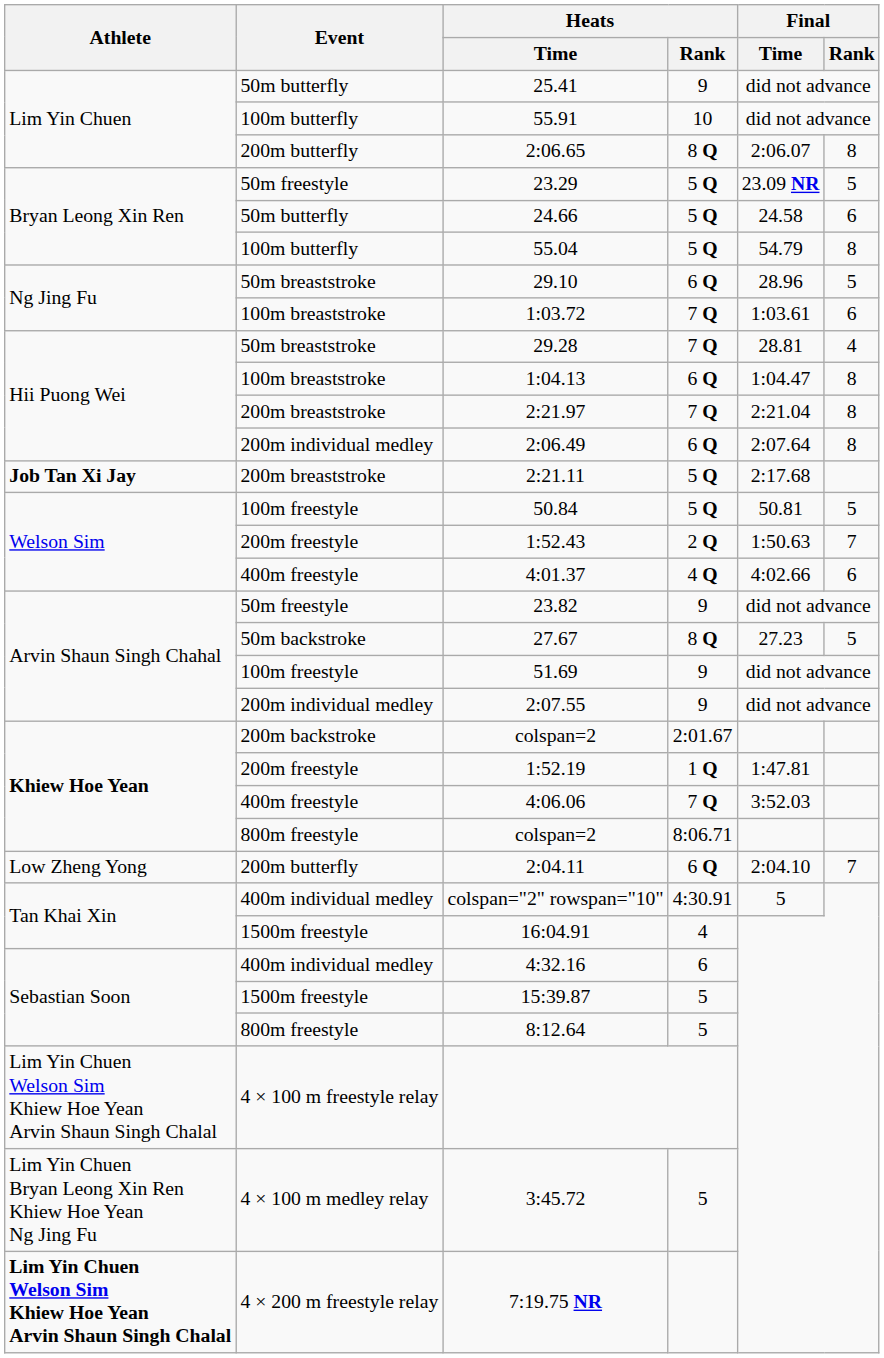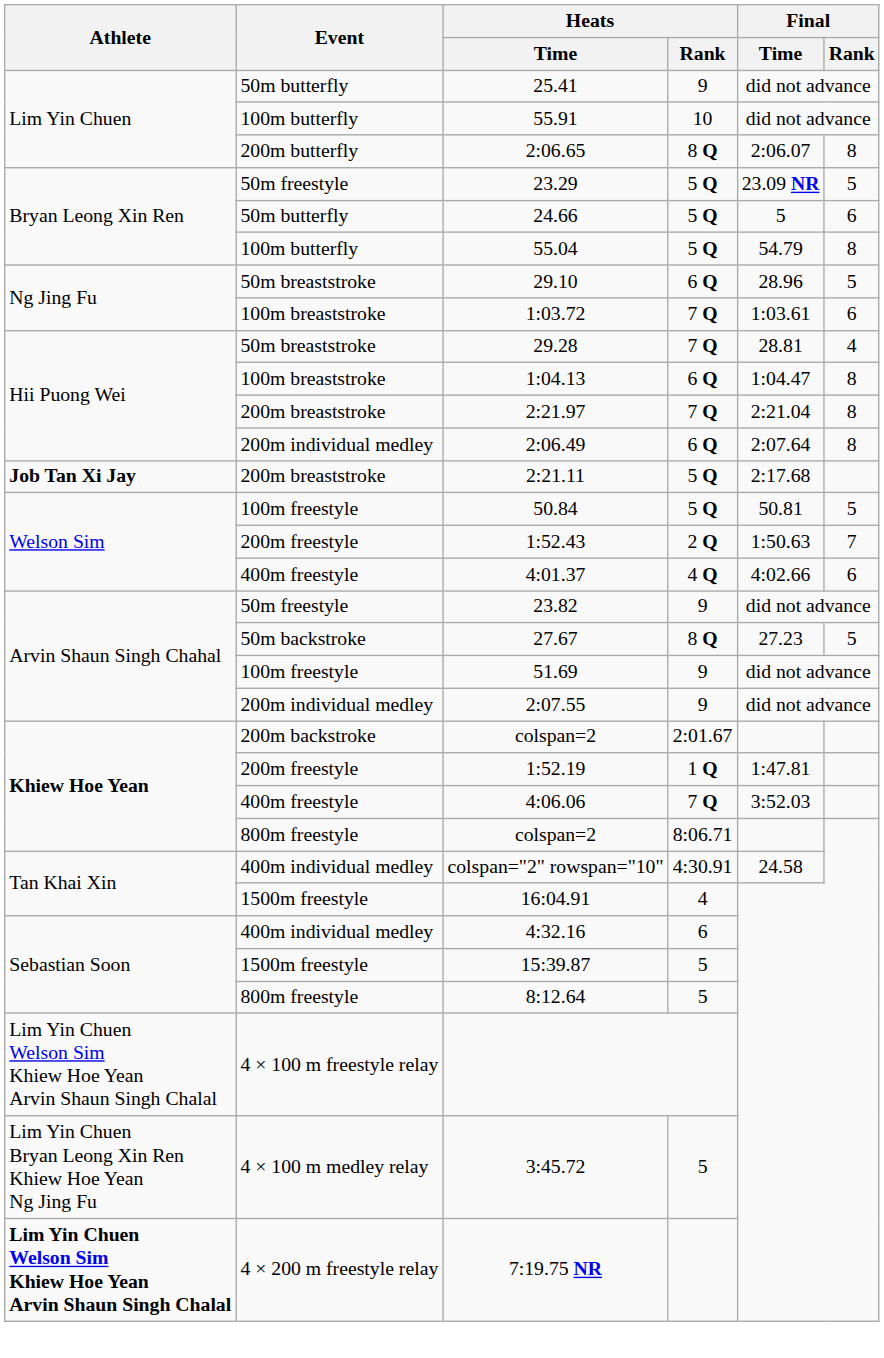(781, 216) 24.58 -> (781, 216) 5
- row: (299, 867)
(781, 899) 5 -> (781, 867) 24.58
